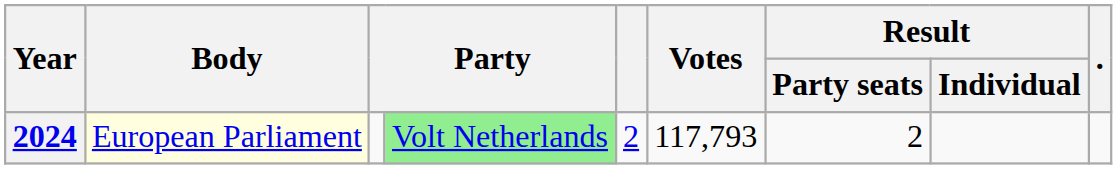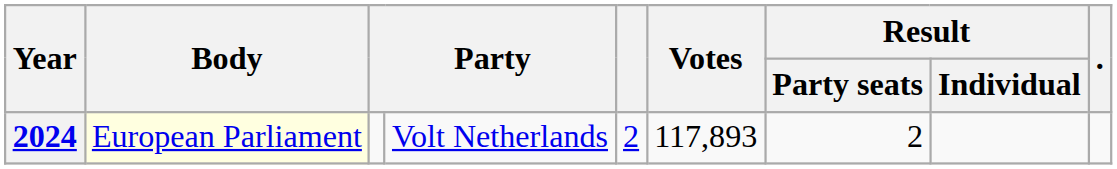(500, 137) lightgreen background -> (500, 137) no background
(706, 137) 117,793 -> (706, 137) 117,893
